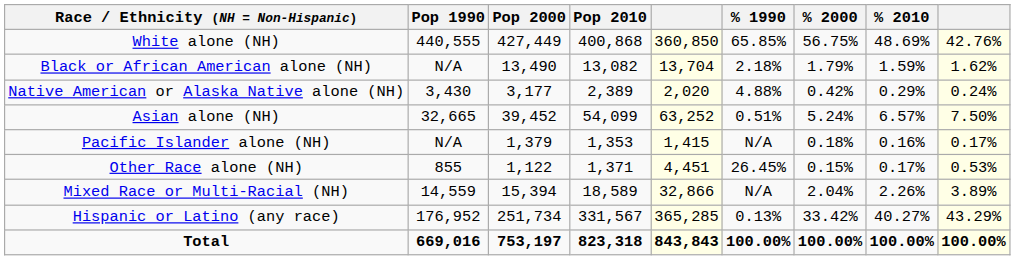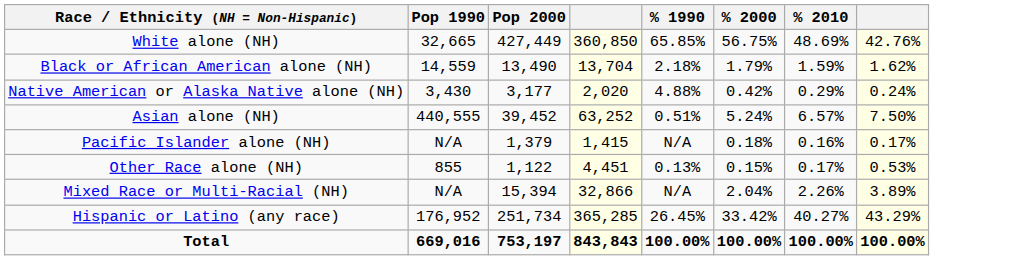- column: (610, 17)
(448, 42) 440,555 -> (448, 42) 32,665
(448, 67) N/A -> (448, 67) 14,559
(448, 117) 32,665 -> (448, 117) 440,555
(758, 167) 26.45% -> (677, 167) 0.13%
(448, 192) 14,559 -> (448, 192) N/A
(758, 217) 0.13% -> (677, 217) 26.45%
